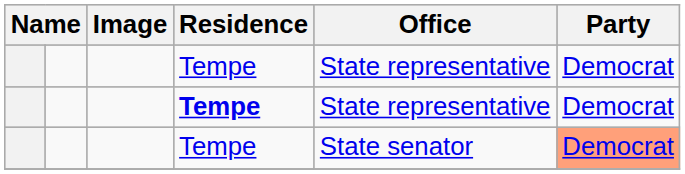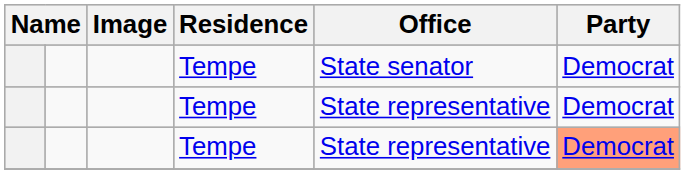(435, 65) State representative -> (396, 65) State senator
(220, 106) bold -> (218, 106) normal
(396, 147) State senator -> (435, 147) State representative
